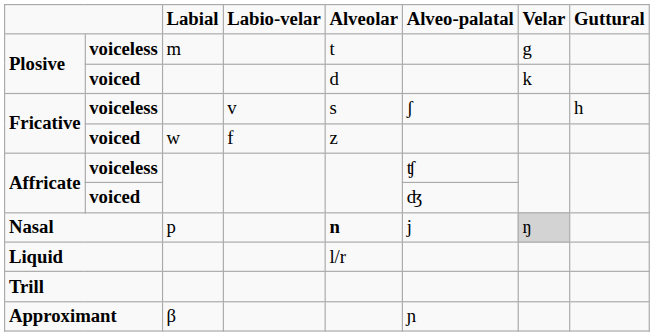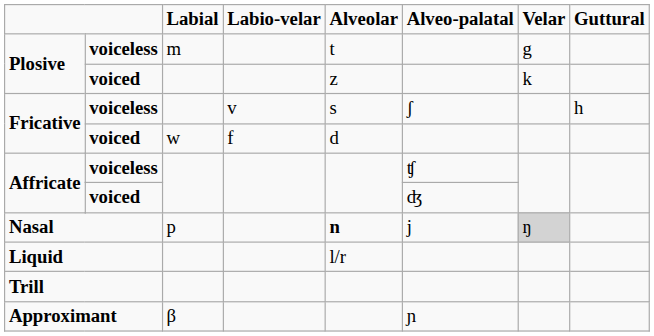(334, 78) d -> (334, 78) z
(334, 138) z -> (334, 138) d
